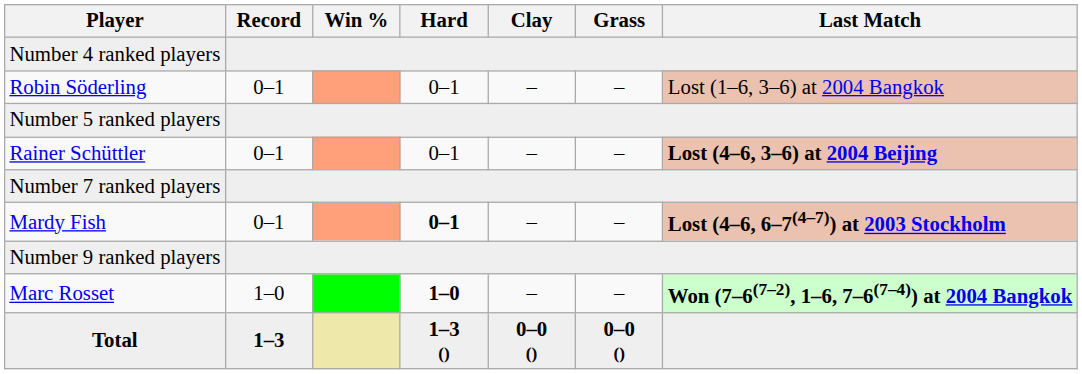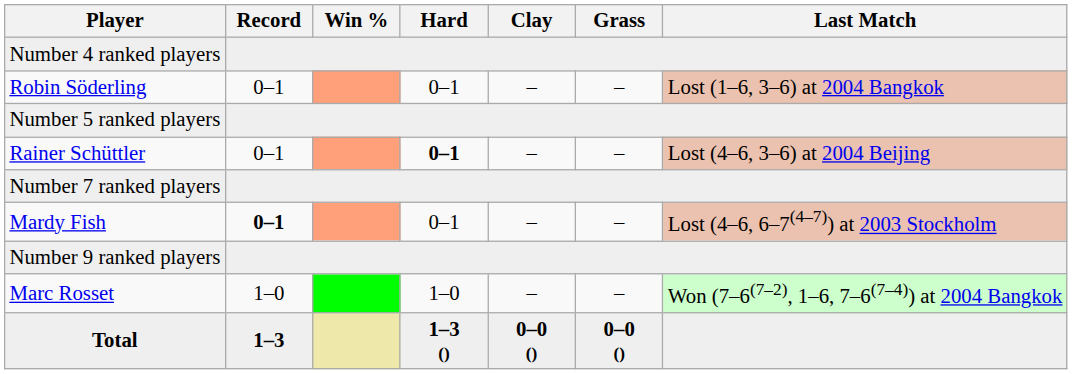(444, 152) normal -> (444, 152) bold
(802, 152) bold -> (799, 152) normal
(269, 221) normal -> (269, 221) bold
(444, 221) bold -> (444, 221) normal
(837, 221) bold -> (832, 221) normal
(444, 293) bold -> (444, 293) normal
(870, 293) bold -> (865, 293) normal
